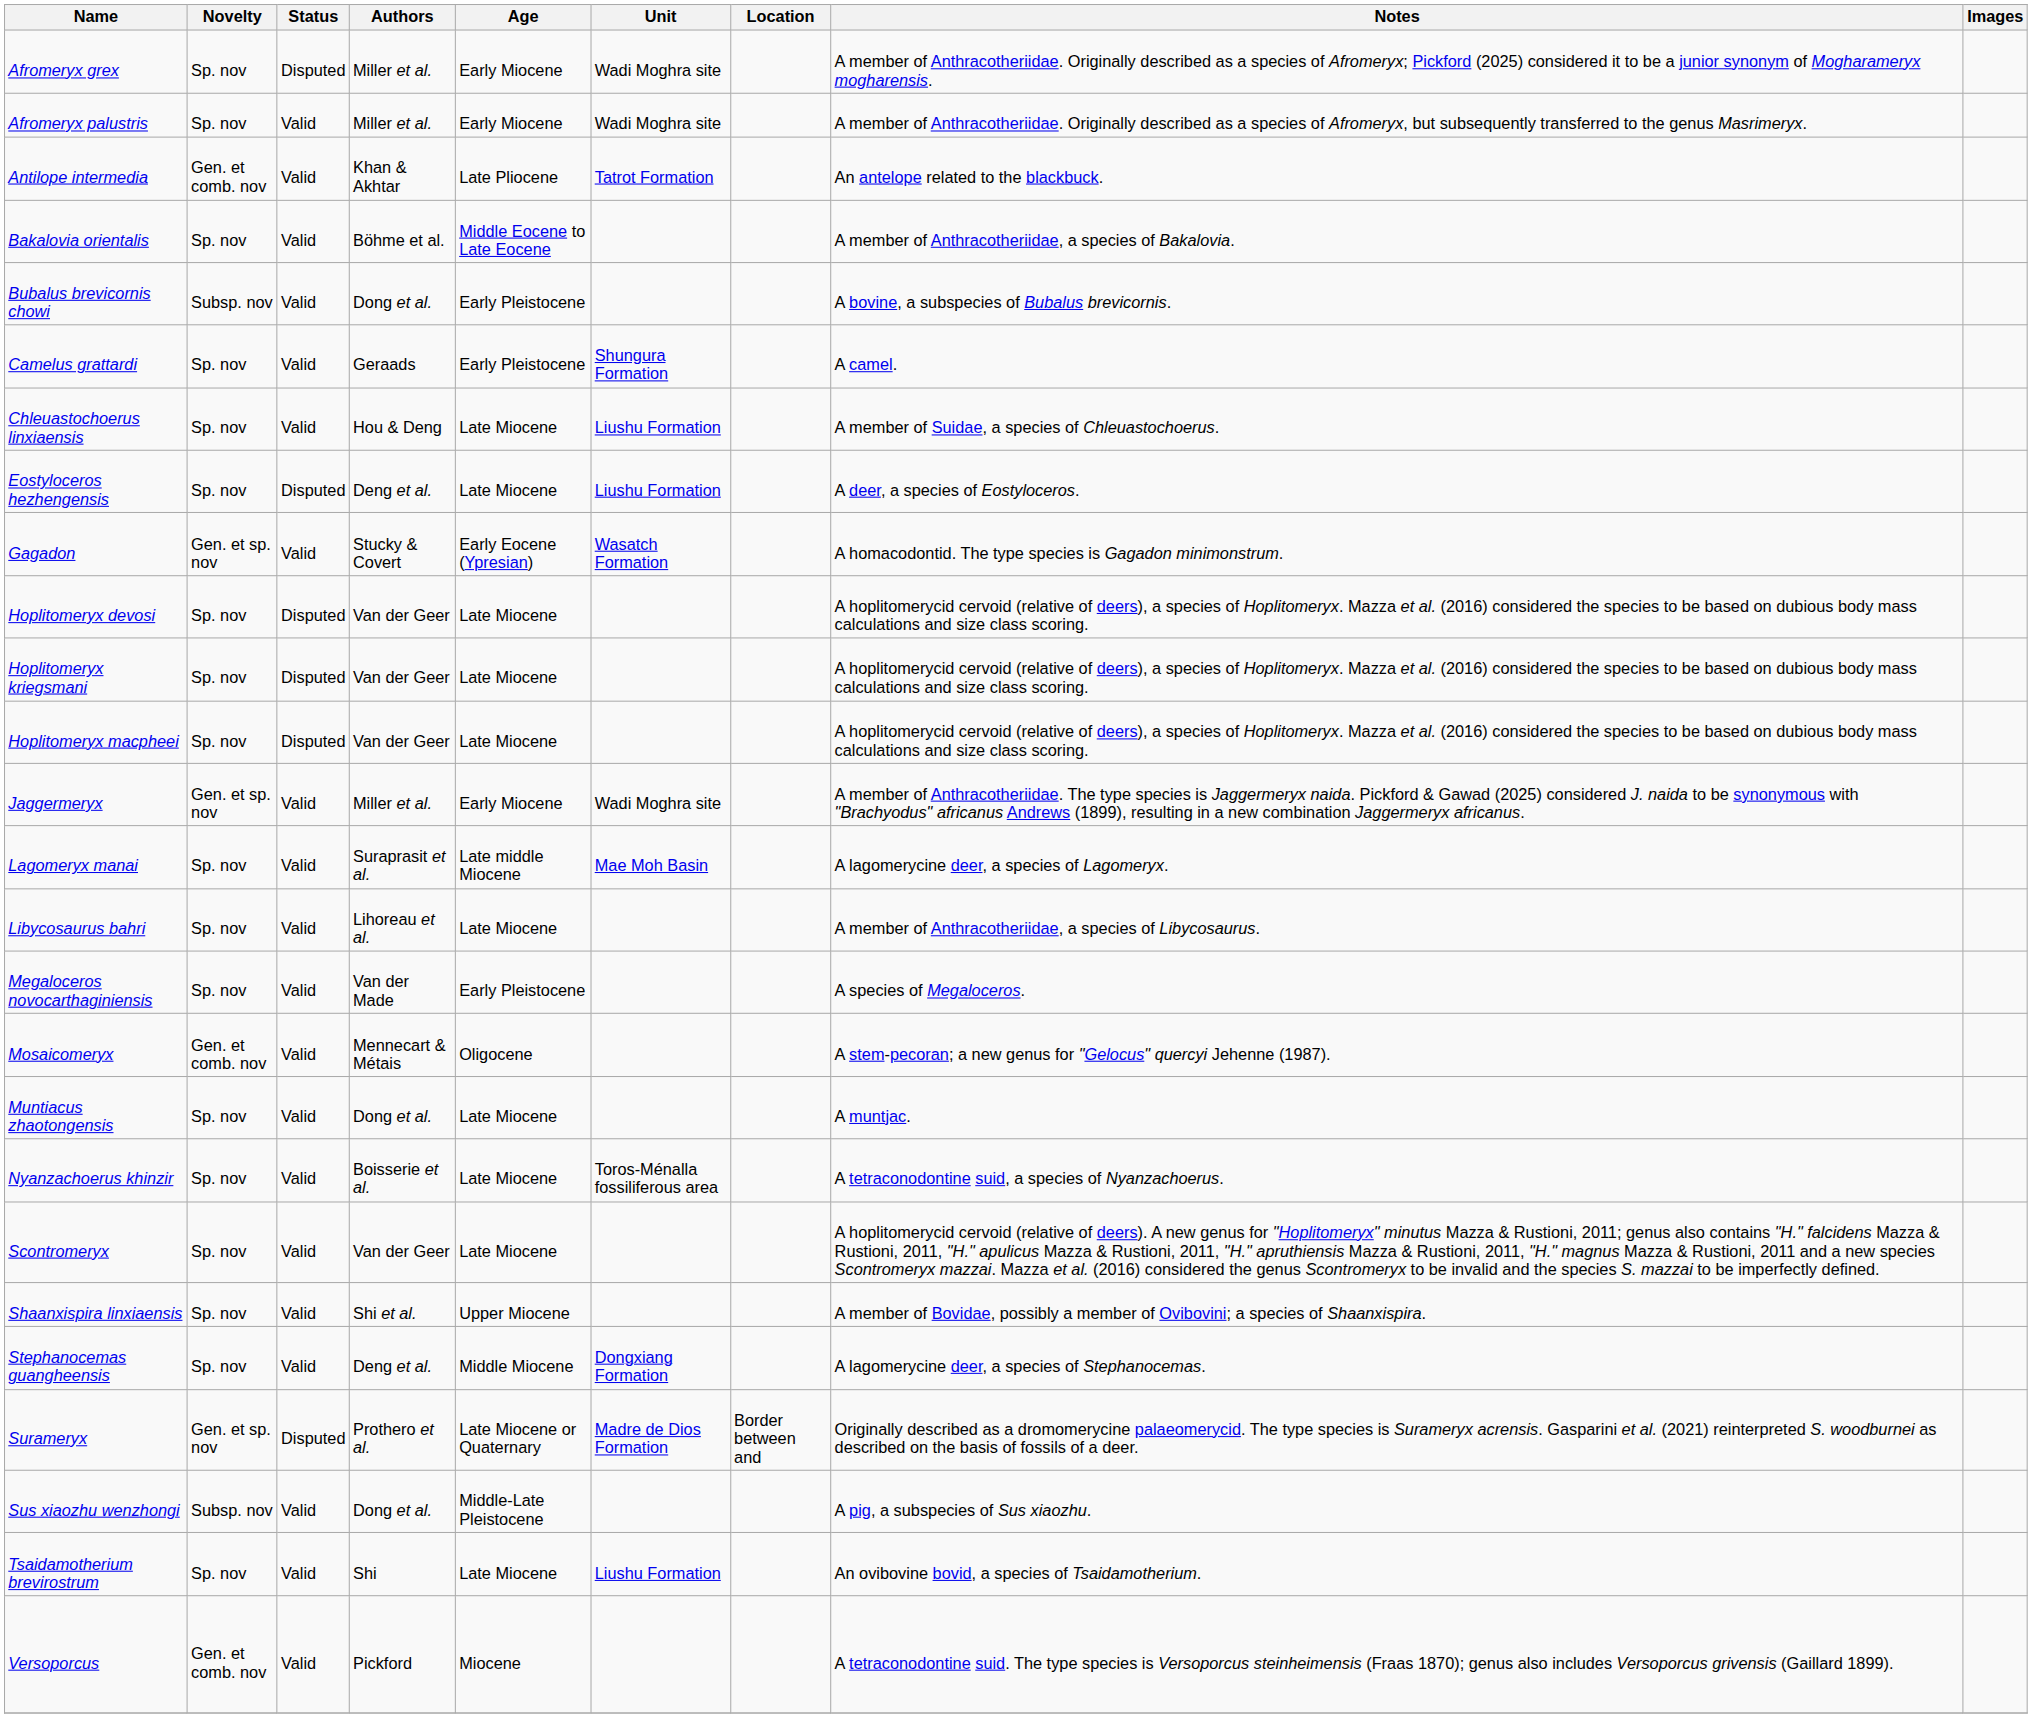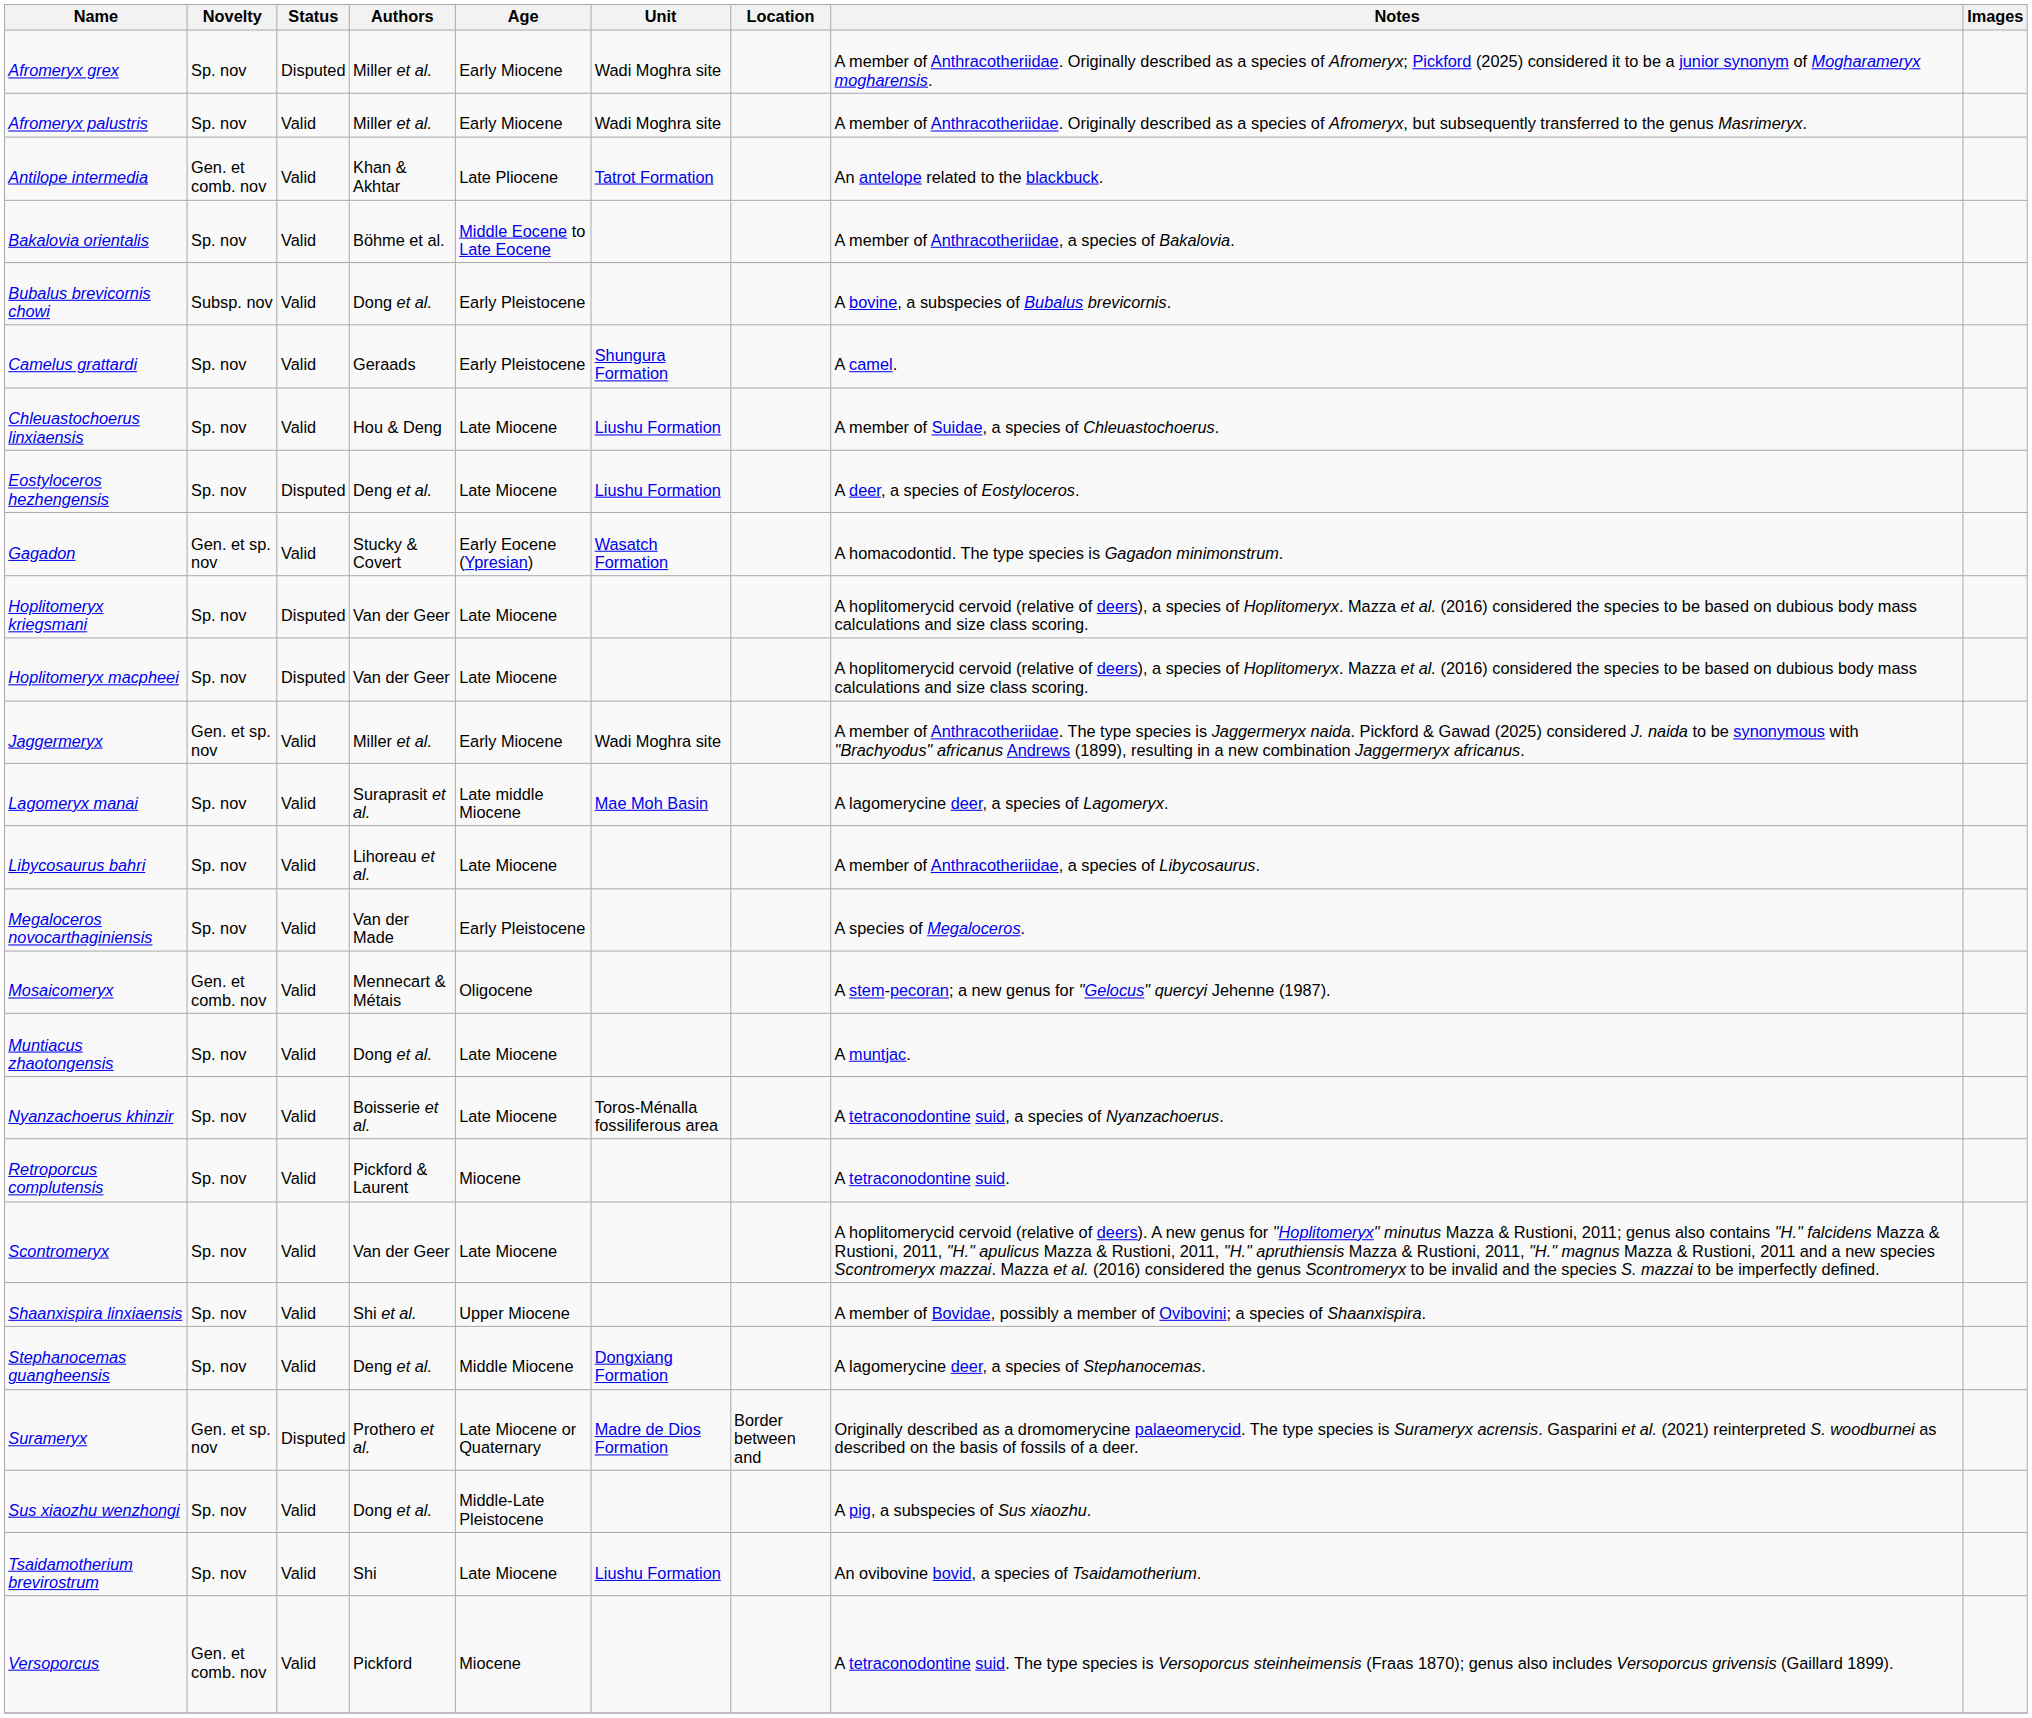- row: (82, 615)
+ row: (56, 1179)
(232, 1510) Subsp. nov -> (219, 1510) Sp. nov
